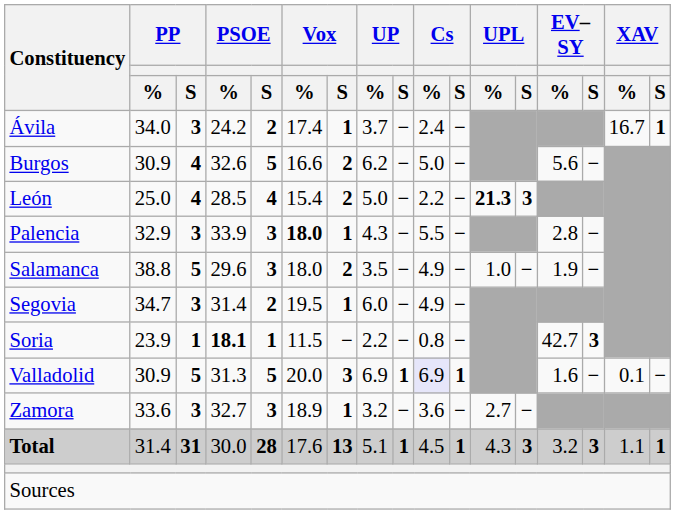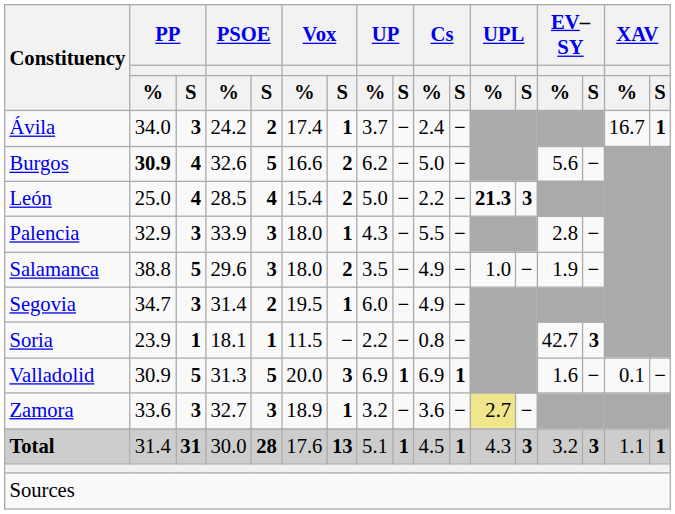(153, 163) normal -> (153, 163) bold
(304, 234) bold -> (304, 234) normal
(229, 339) bold -> (229, 339) normal
(431, 375) lavender background -> (431, 375) no background
(498, 410) no background -> (498, 410) khaki background
